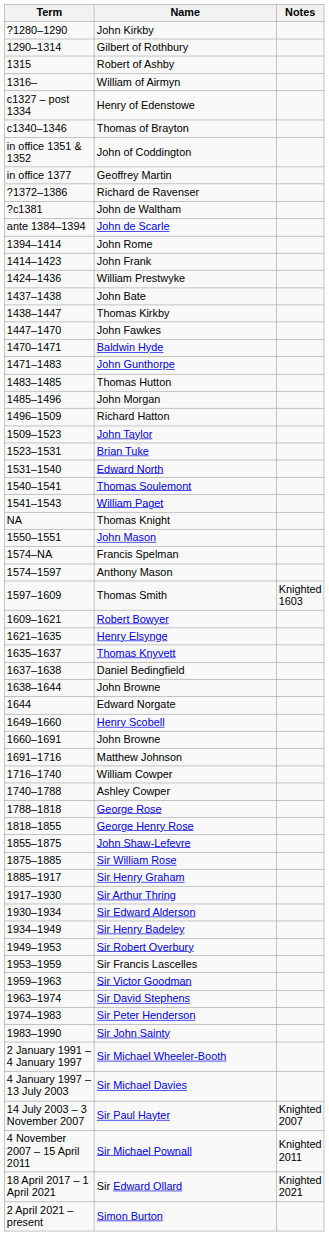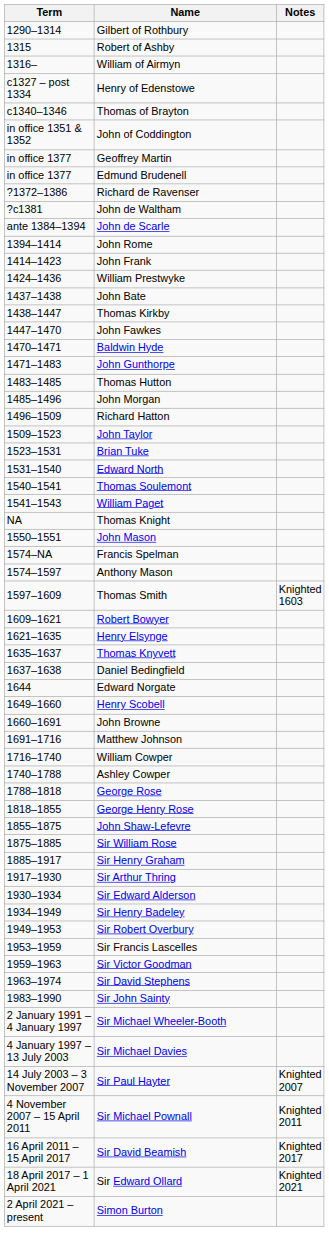- row: (37, 30)
+ row: (39, 175)
- row: (34, 688)
- row: (34, 1016)
+ row: (43, 1152)
